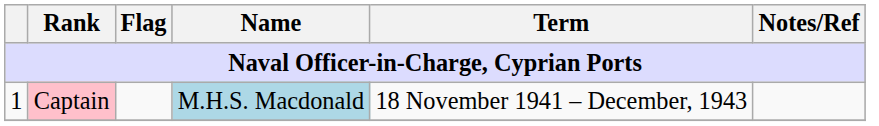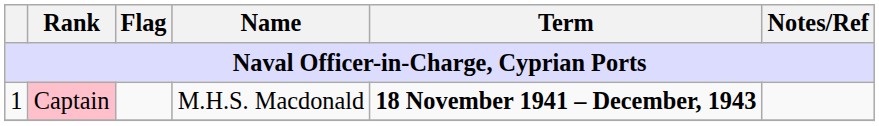(271, 100) lightblue background -> (271, 100) no background
(561, 100) normal -> (566, 100) bold
